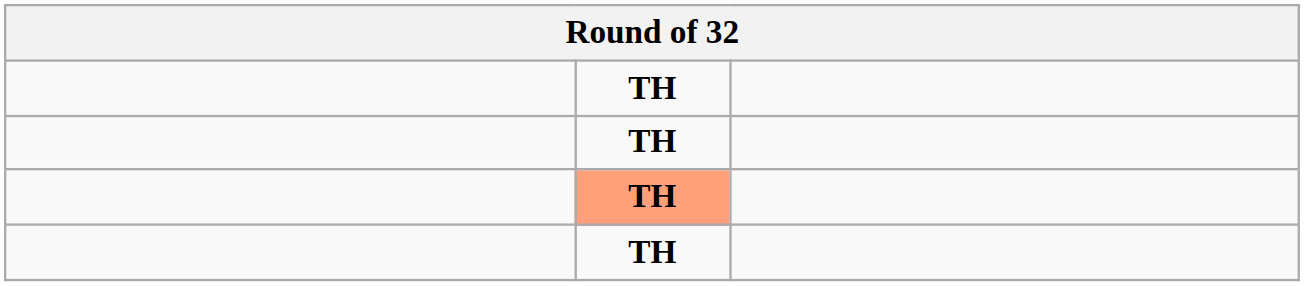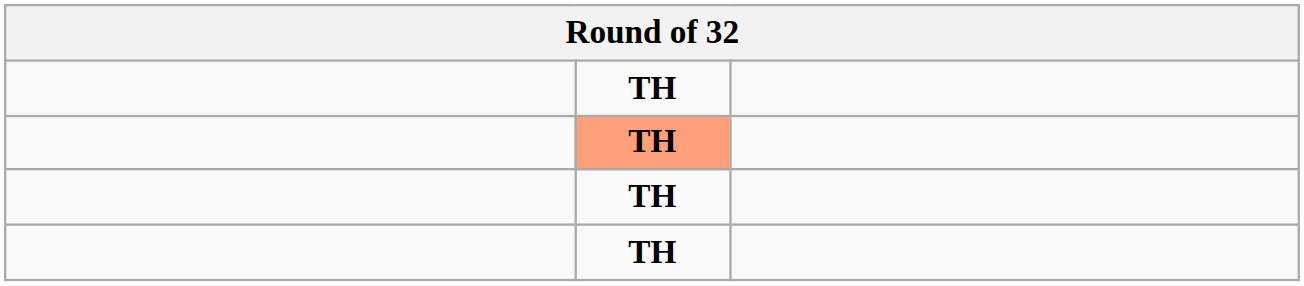(652, 142) no background -> (652, 142) lightsalmon background
(652, 196) lightsalmon background -> (652, 196) no background
